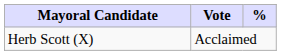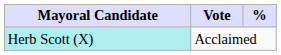(51, 38) no background -> (51, 38) paleturquoise background
